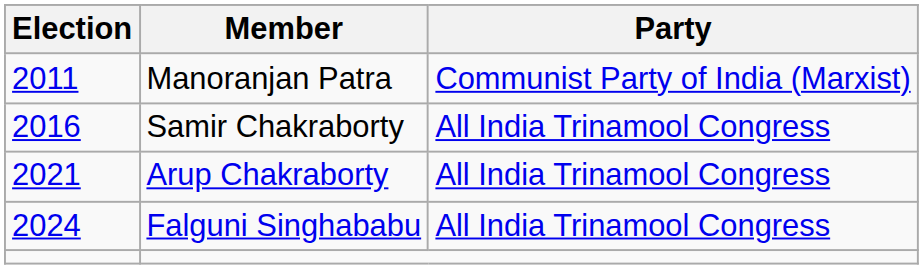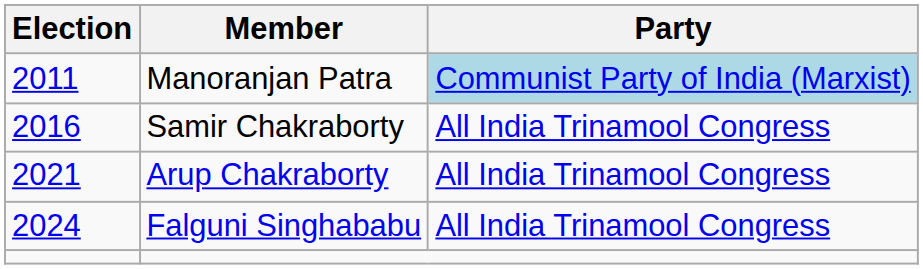(673, 77) no background -> (673, 77) lightblue background
